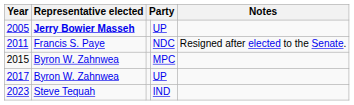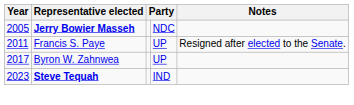(160, 28) UP -> (164, 28) NDC
(164, 44) NDC -> (160, 44) UP
- row: (18, 60)
(64, 92) normal -> (66, 76) bold
